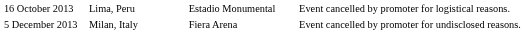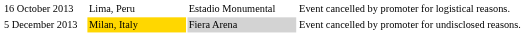(113, 25) no background -> (113, 25) gold background
(213, 25) no background -> (213, 25) lightgrey background
